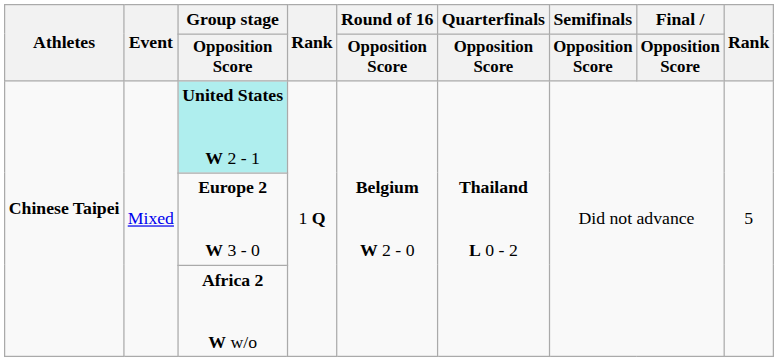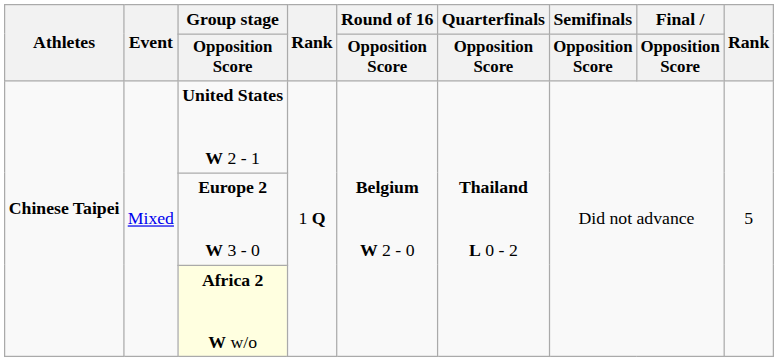(233, 127) paleturquoise background -> (233, 127) no background
(233, 311) no background -> (233, 311) lightyellow background
